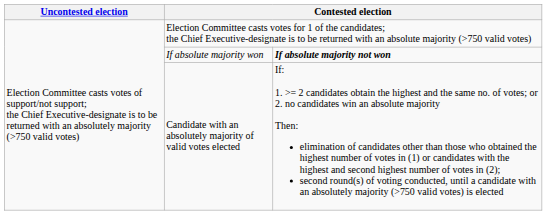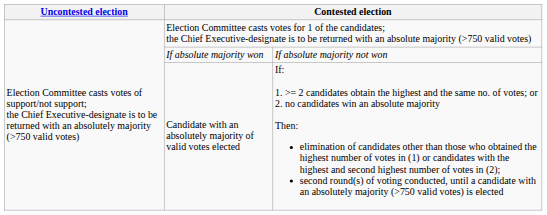(333, 54) bold -> (331, 54) normal
